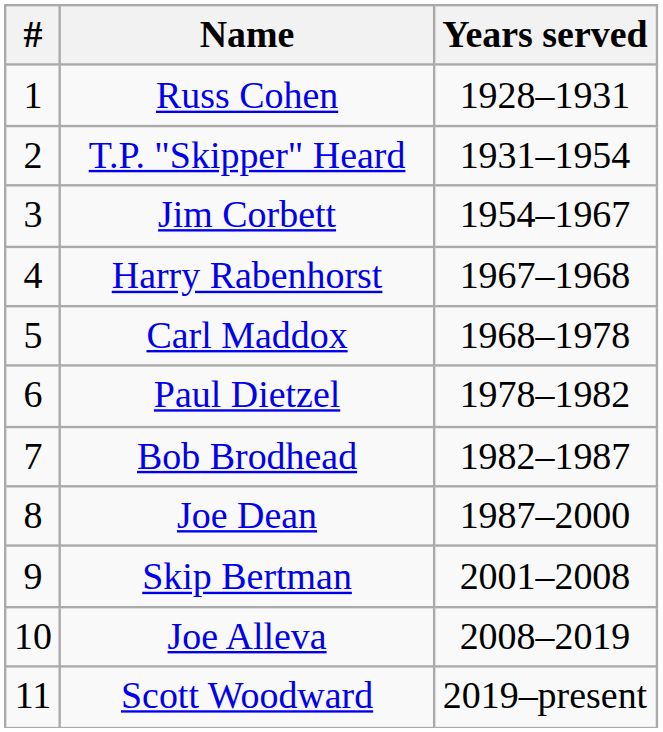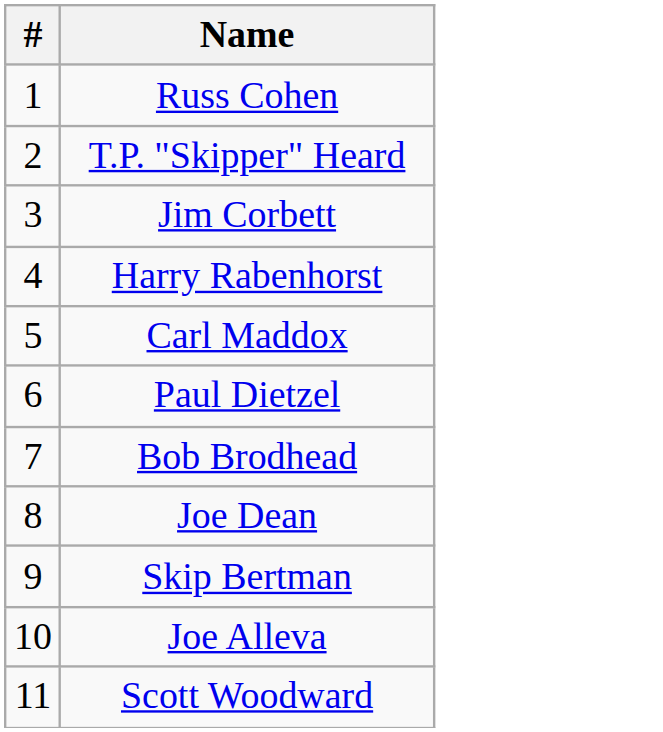- column: (545, 34)
